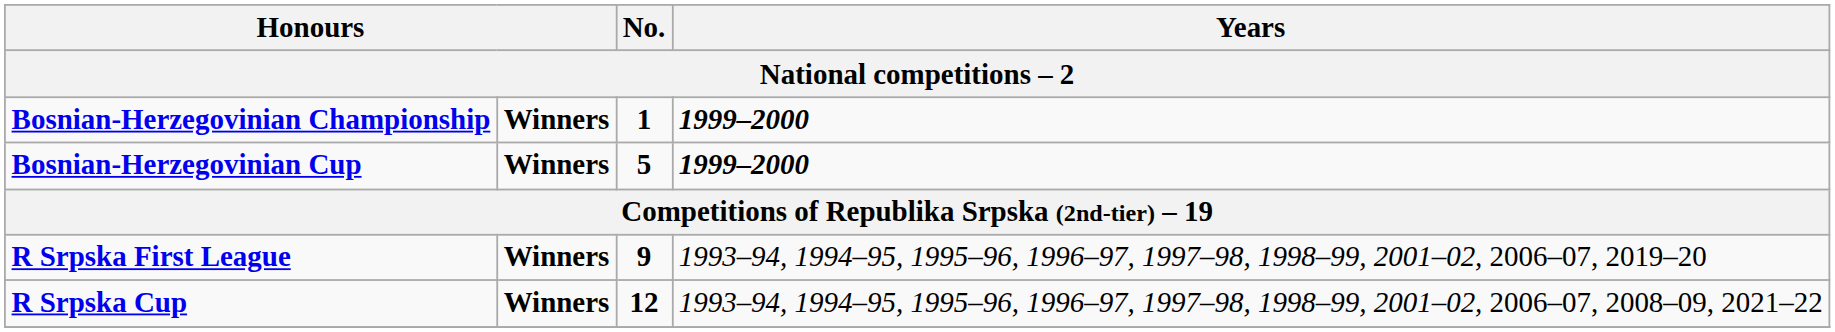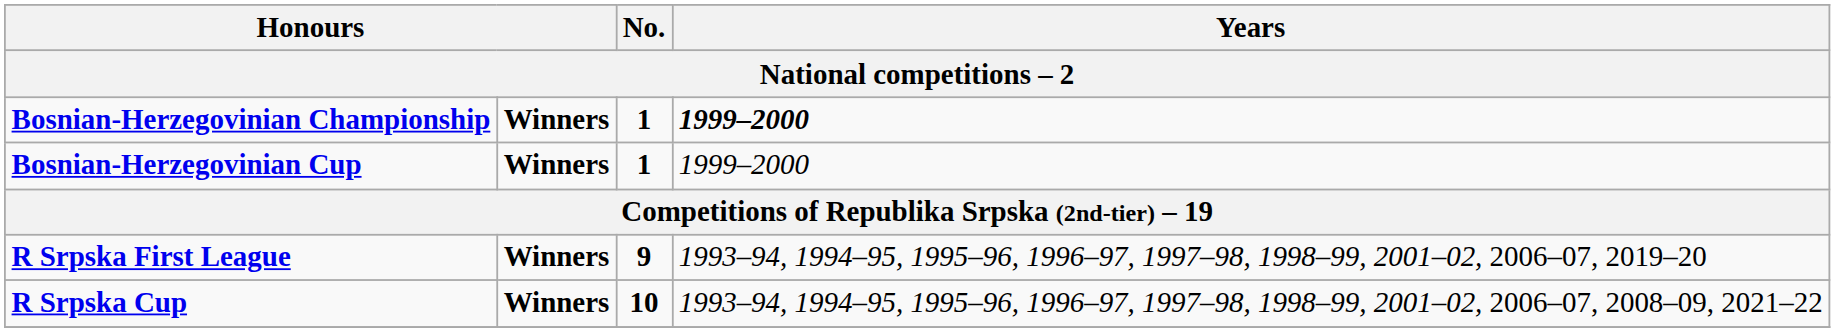(644, 165) 5 -> (644, 165) 1
(744, 165) bold -> (744, 165) normal
(644, 303) 12 -> (644, 303) 10
